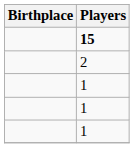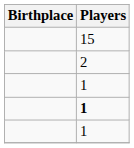(87, 39) bold -> (87, 39) normal
(84, 108) normal -> (84, 108) bold
